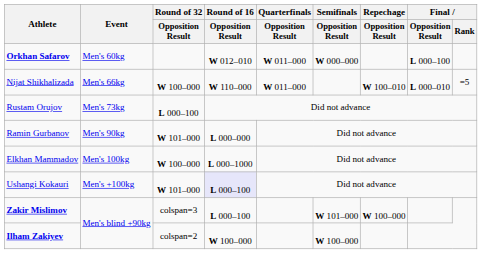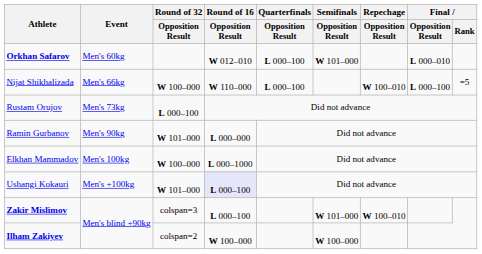(285, 62) W 011–000 -> (285, 62) L 000–100
(337, 62) W 000–000 -> (337, 62) W 101–000
(430, 62) L 000–100 -> (430, 62) L 000–010
(285, 87) W 011–000 -> (285, 87) L 000–100
(430, 87) L 000–010 -> (430, 87) L 000–100
(384, 216) W 100–000 -> (384, 216) W 100–010
